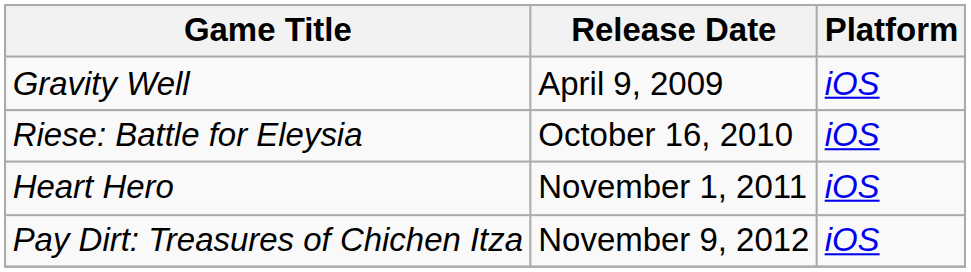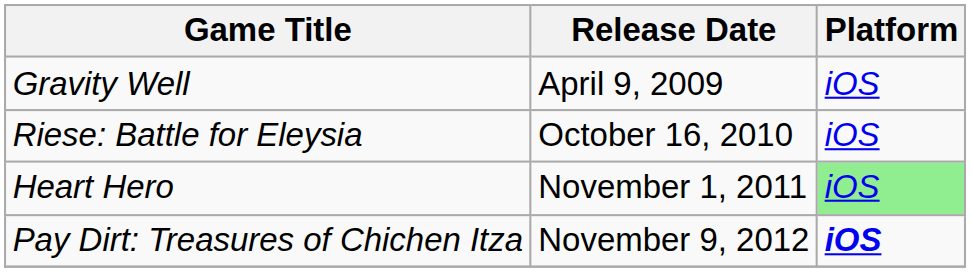(852, 187) no background -> (852, 187) lightgreen background
(852, 239) normal -> (853, 239) bold
